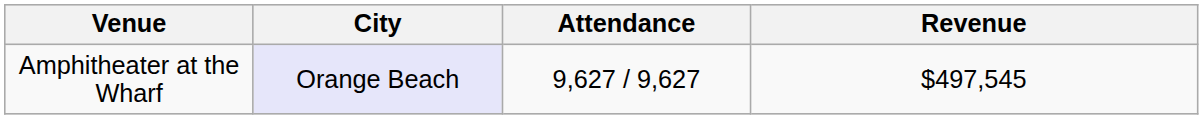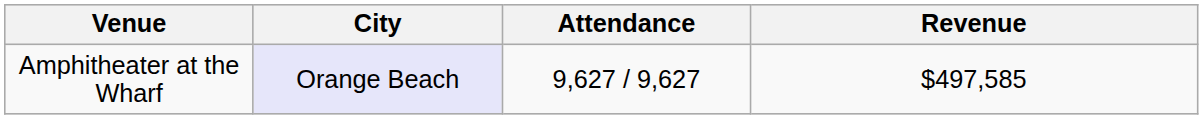(974, 78) $497,545 -> (974, 78) $497,585
